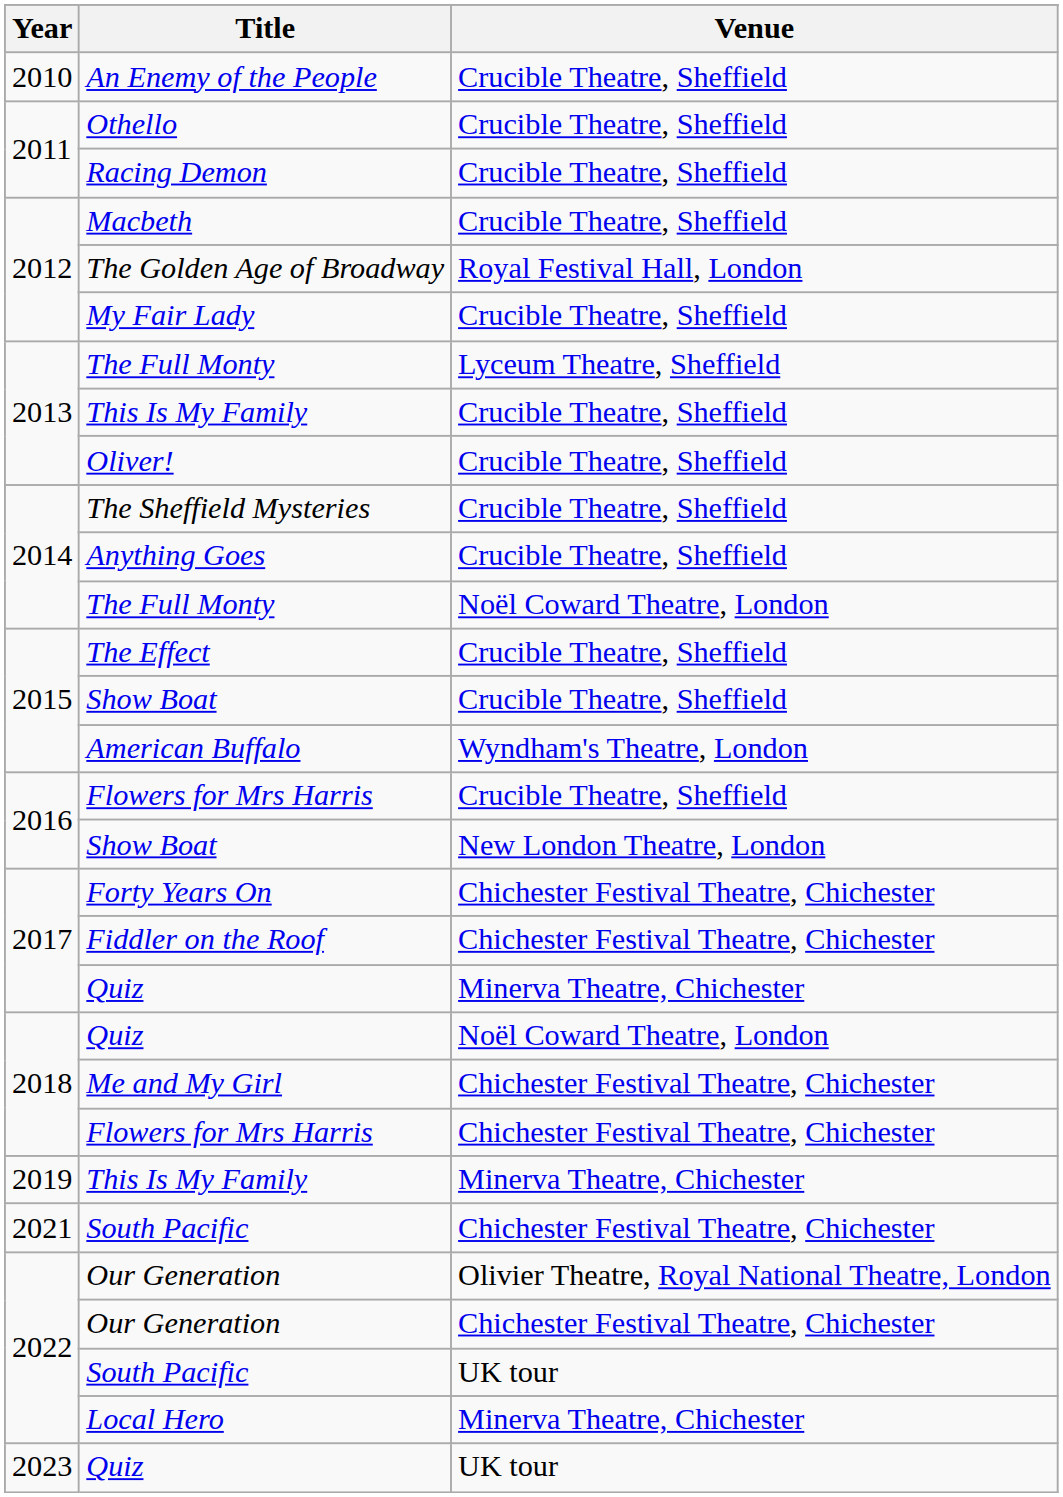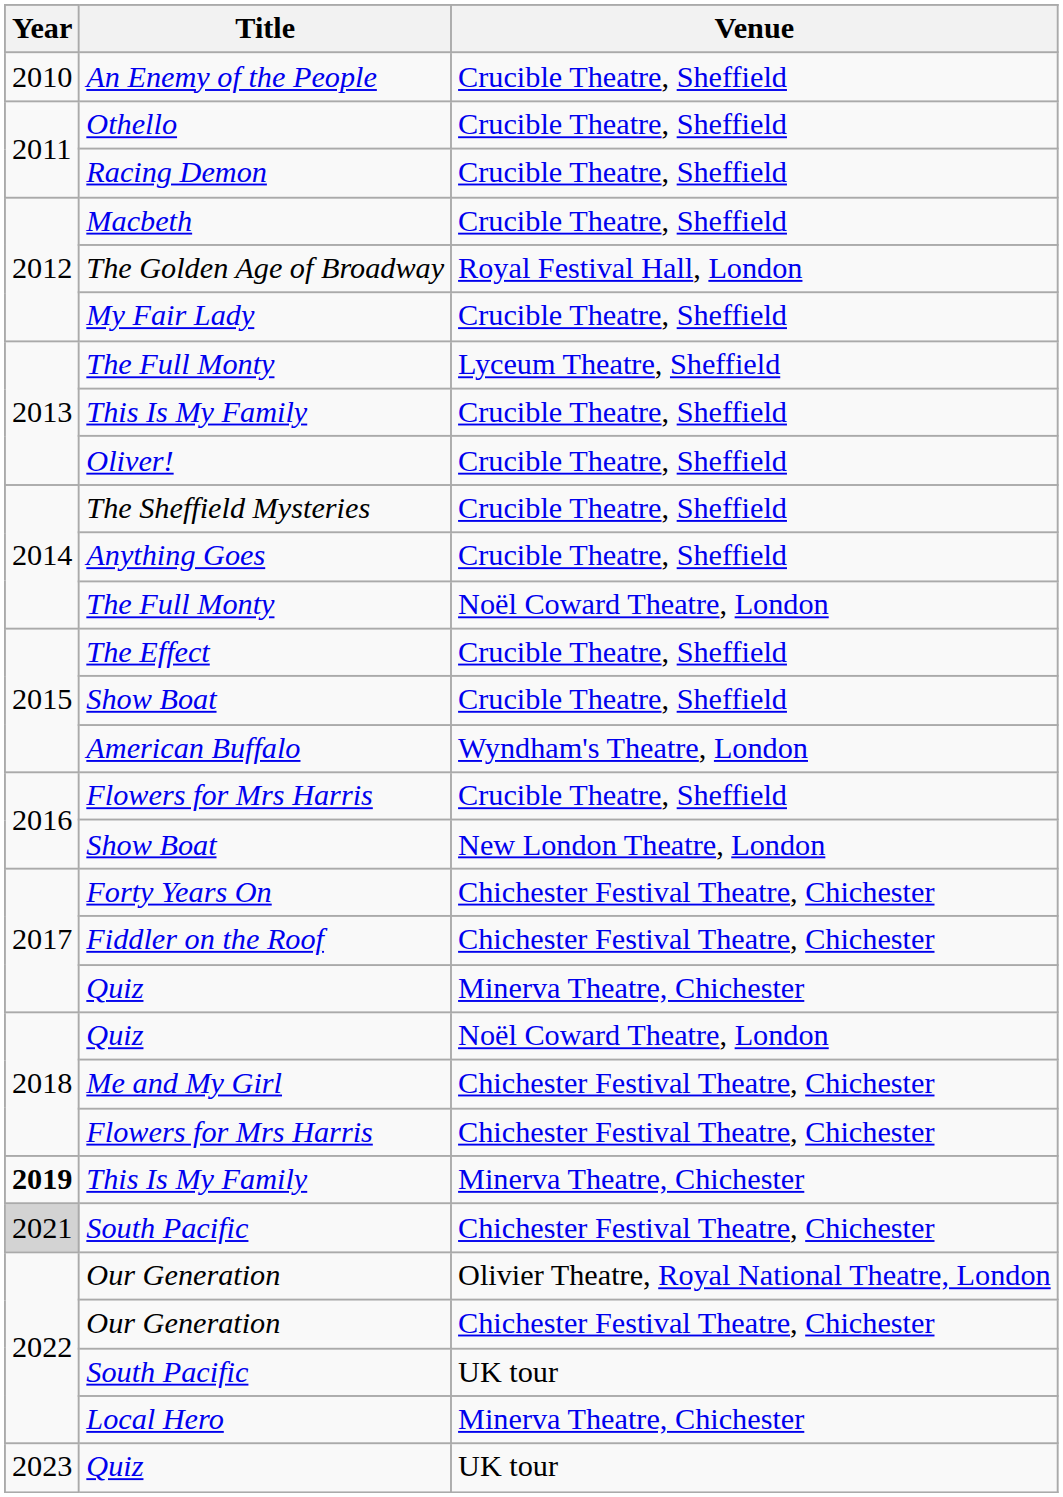(42, 1179) normal -> (42, 1179) bold
(42, 1227) no background -> (42, 1227) lightgrey background
